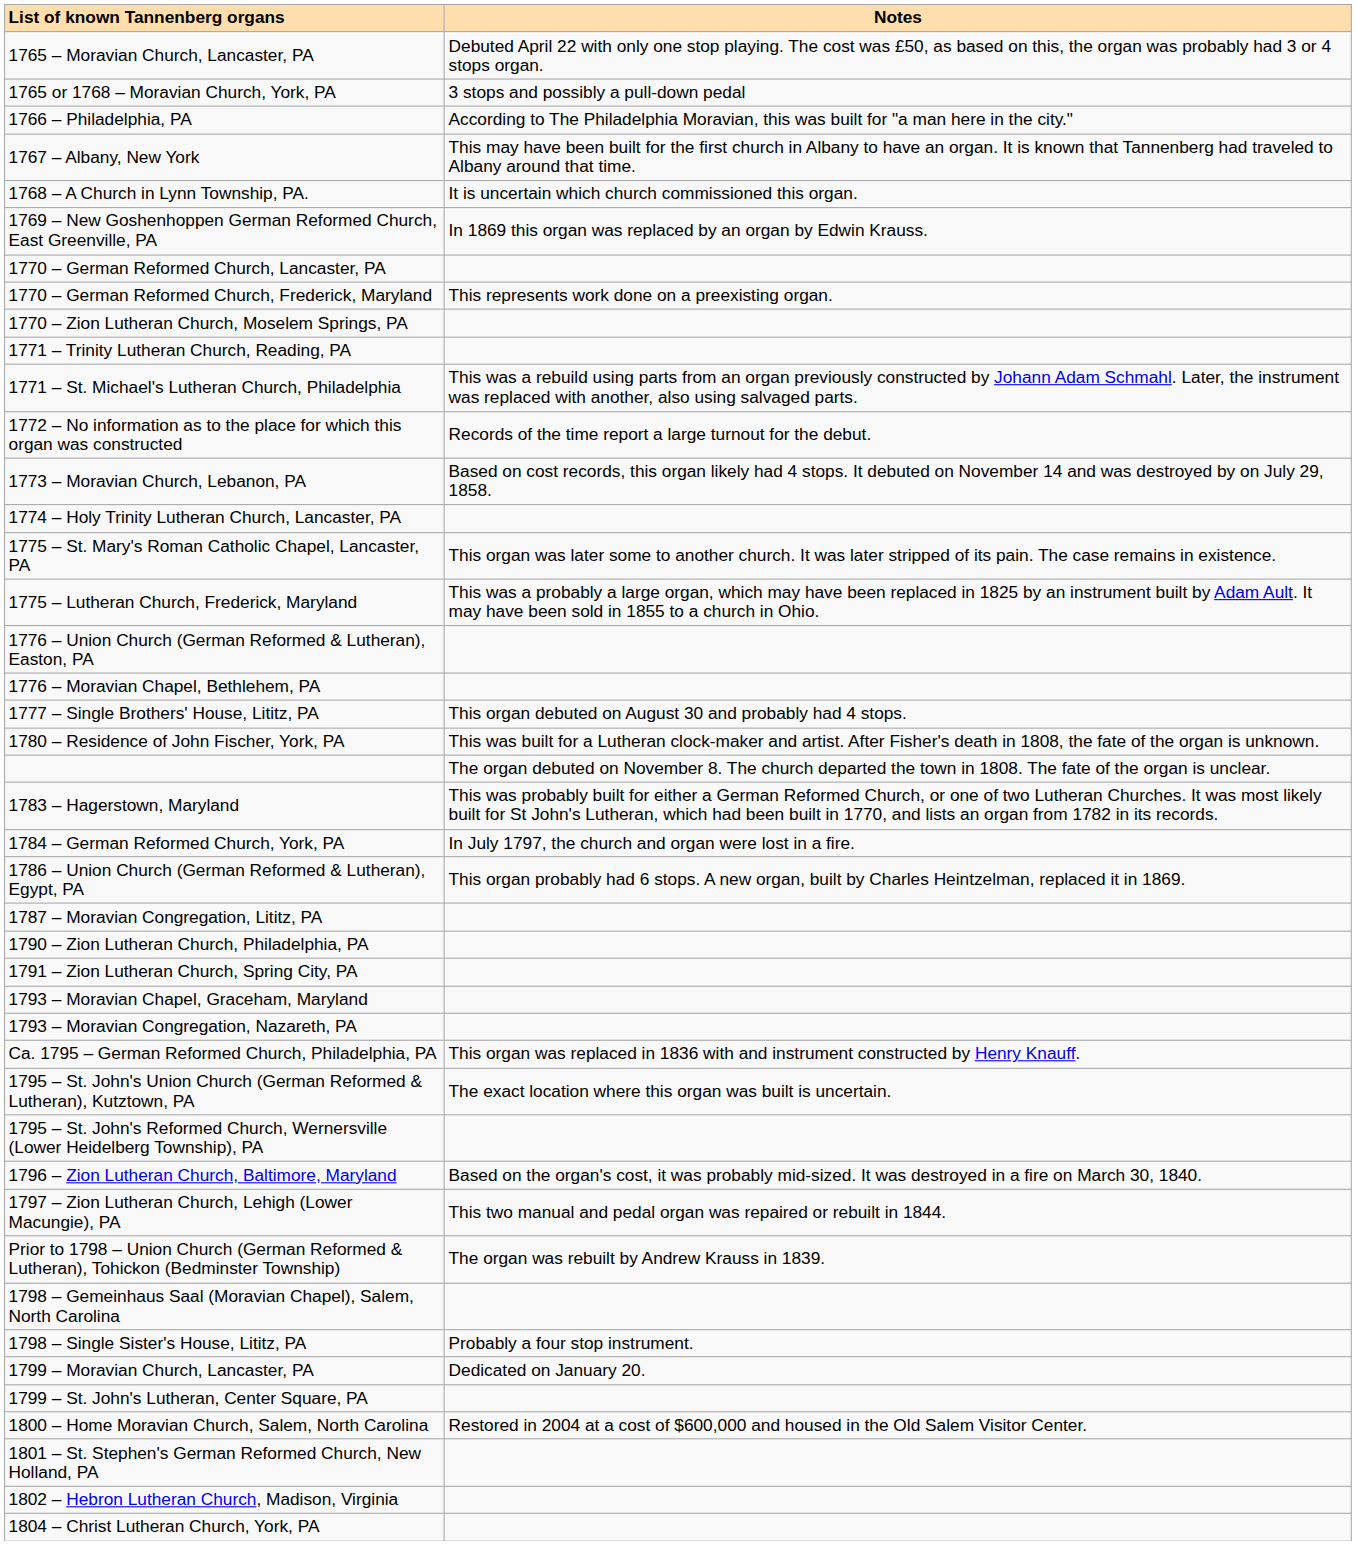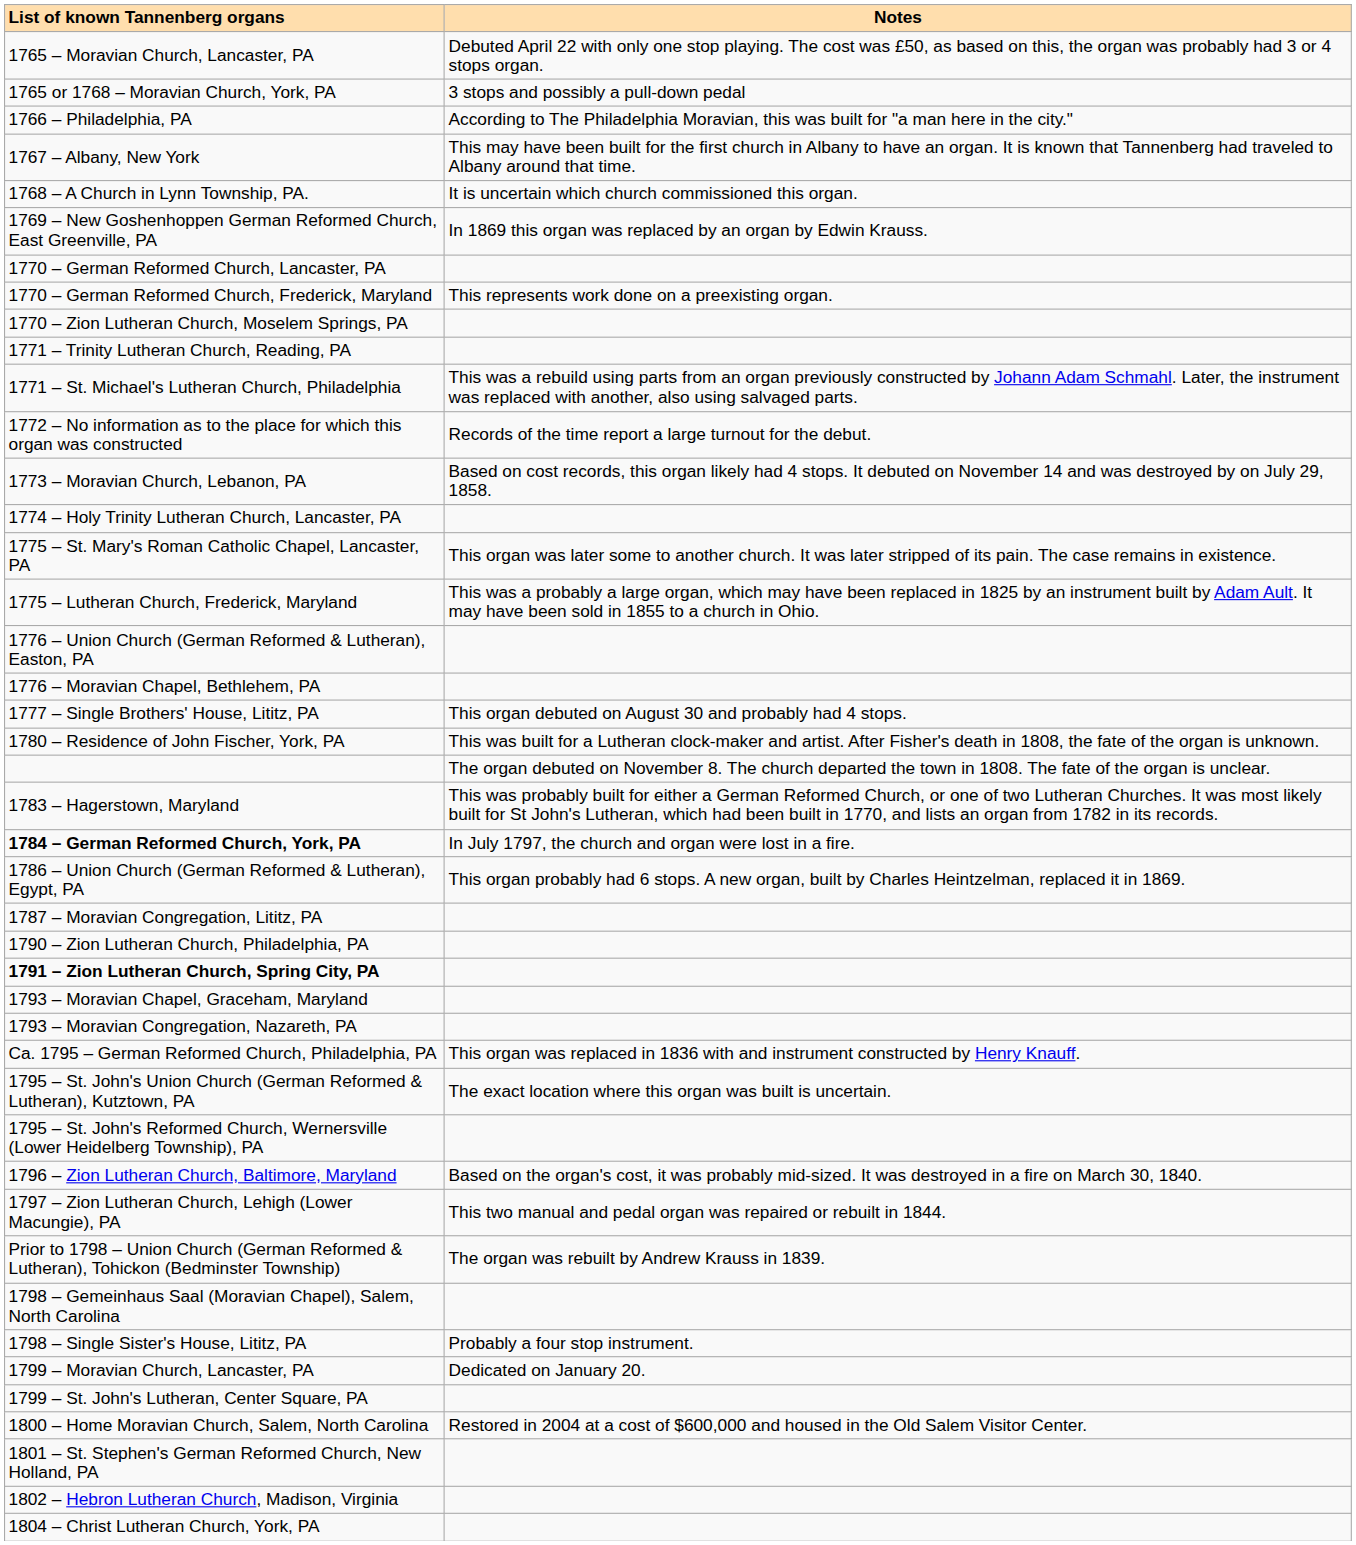(176, 842) normal -> (185, 842) bold
(183, 971) normal -> (194, 971) bold
